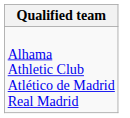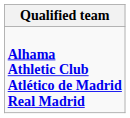(61, 77) normal -> (65, 77) bold
